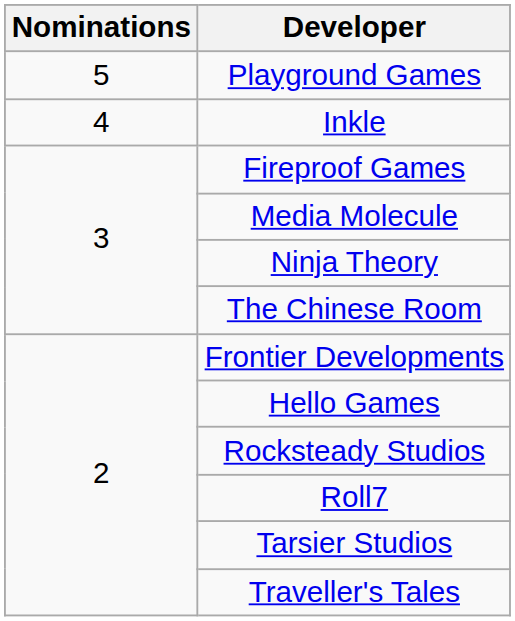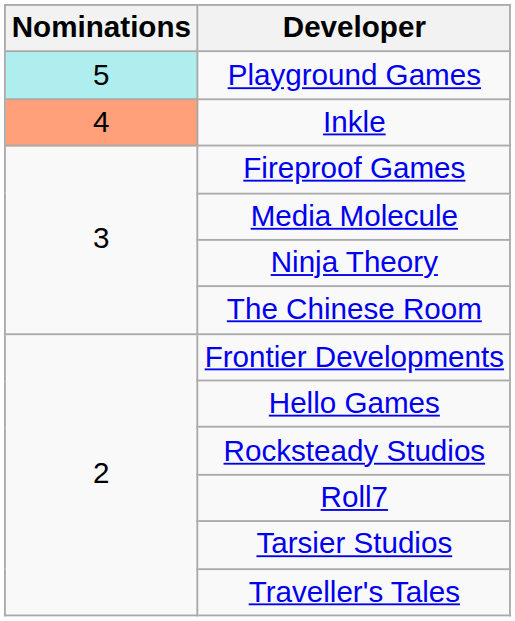(101, 74) no background -> (101, 74) paleturquoise background
(101, 121) no background -> (101, 121) lightsalmon background
